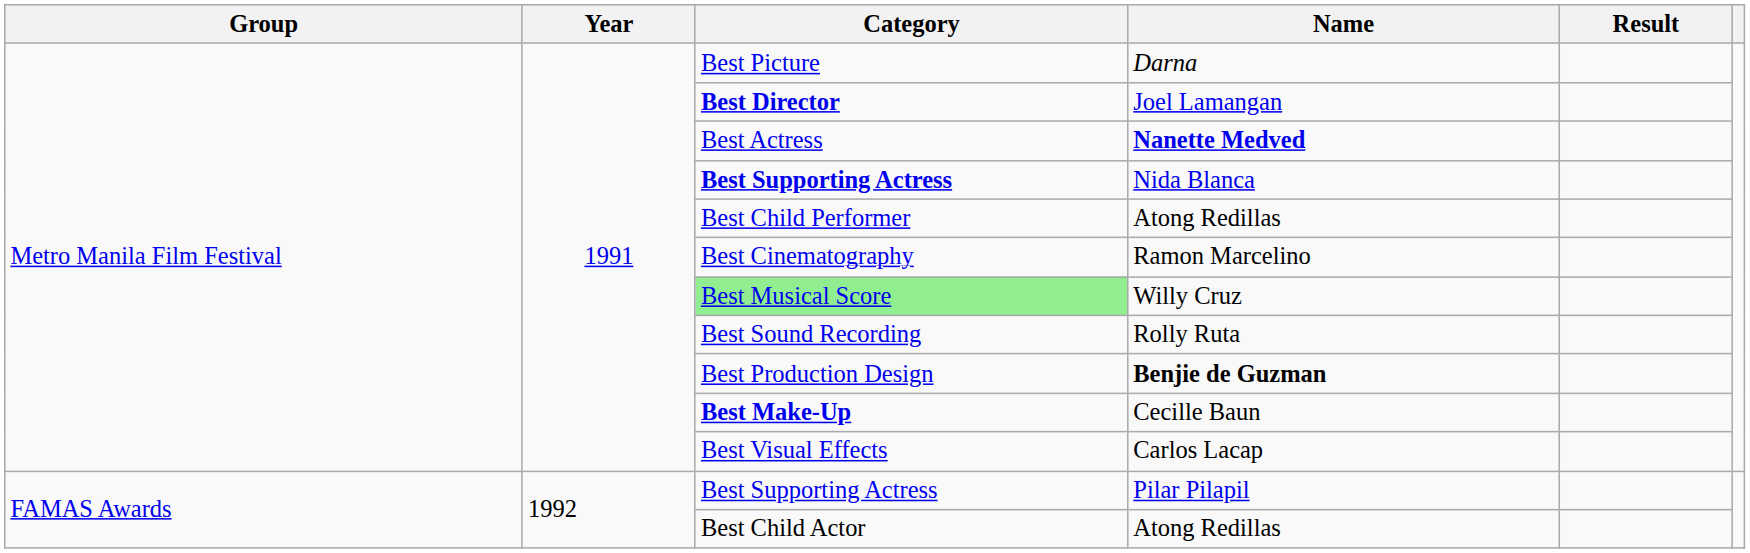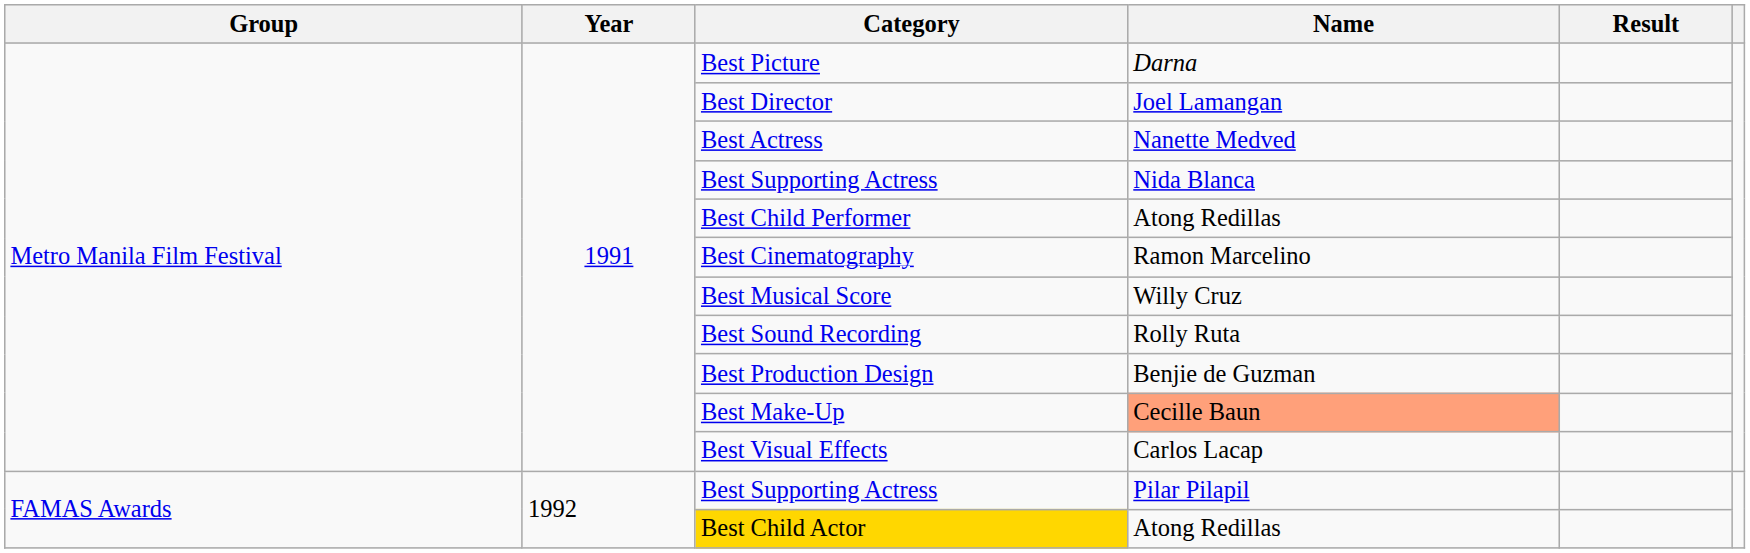(770, 101) bold -> (767, 101) normal
(1219, 140) bold -> (1215, 140) normal
(827, 179) bold -> (819, 179) normal
(796, 295) lightgreen background -> (796, 295) no background
(1230, 373) bold -> (1224, 373) normal
(776, 412) bold -> (773, 412) normal
(1197, 412) no background -> (1197, 412) lightsalmon background
(783, 528) no background -> (783, 528) gold background
